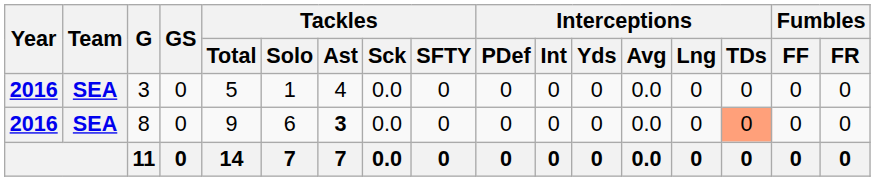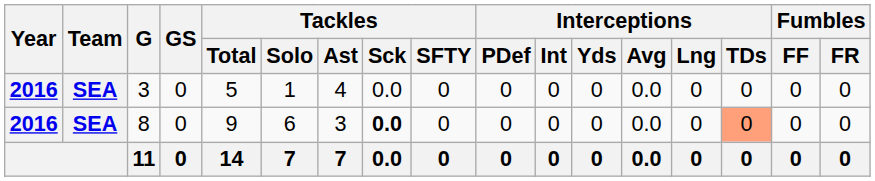(341, 124) bold -> (341, 124) normal
(387, 124) normal -> (387, 124) bold
